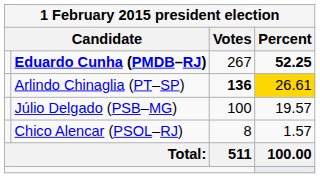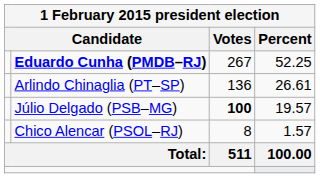(293, 62) bold -> (293, 62) normal
(239, 85) bold -> (239, 85) normal
(293, 85) gold background -> (293, 85) no background
(239, 108) normal -> (239, 108) bold
